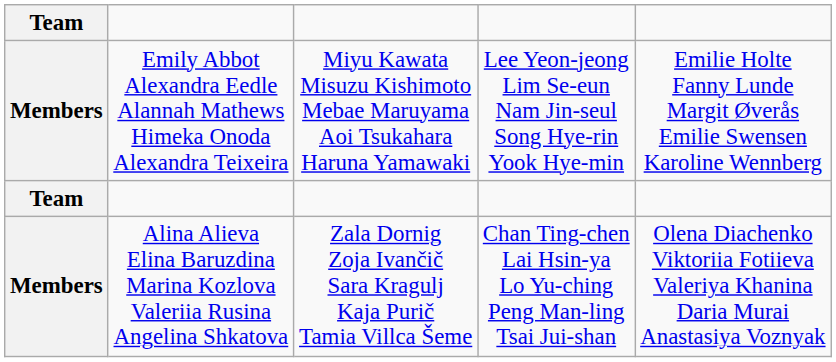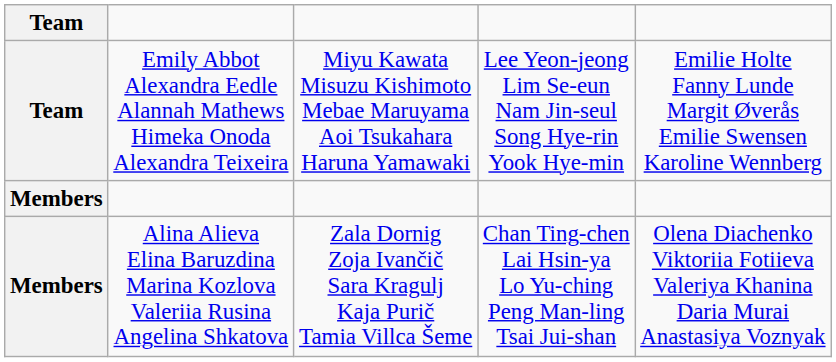(56, 110) Members -> (56, 110) Team
(56, 198) Team -> (56, 198) Members
